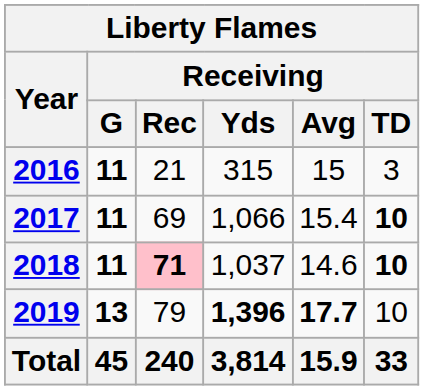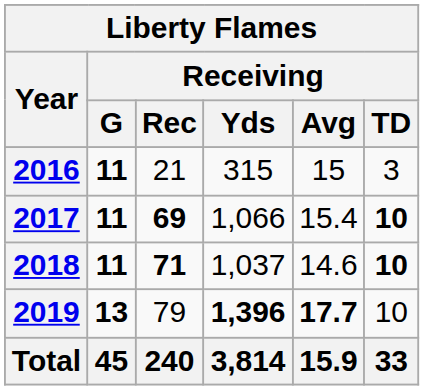(169, 218) normal -> (169, 218) bold
(169, 265) pink background -> (169, 265) no background
